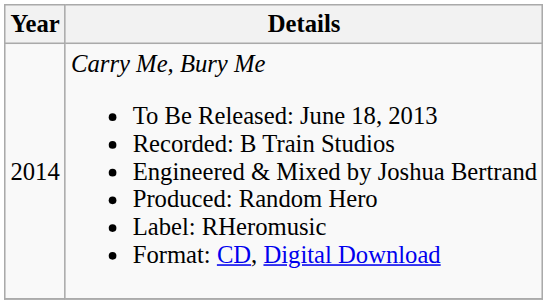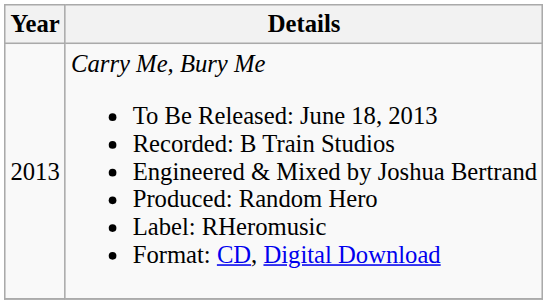(35, 170) 2014 -> (35, 170) 2013
